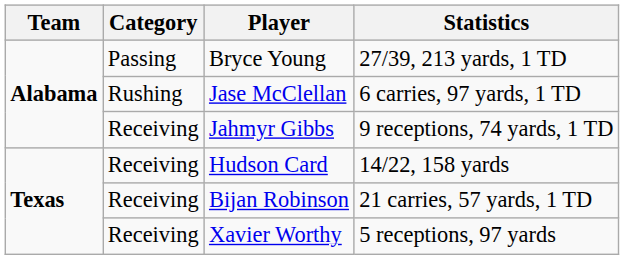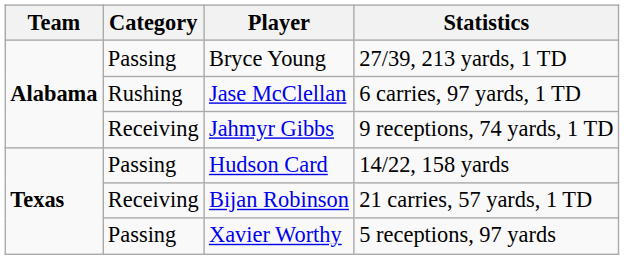(153, 164) Receiving -> (142, 164) Passing
(153, 235) Receiving -> (142, 235) Passing
